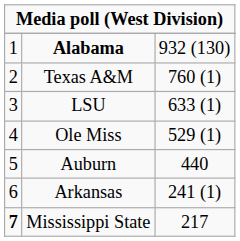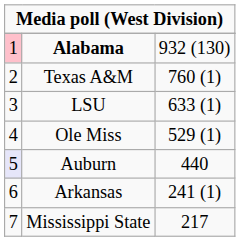(13, 48) no background -> (13, 48) pink background
(13, 163) no background -> (13, 163) lavender background
(13, 221) bold -> (13, 221) normal
